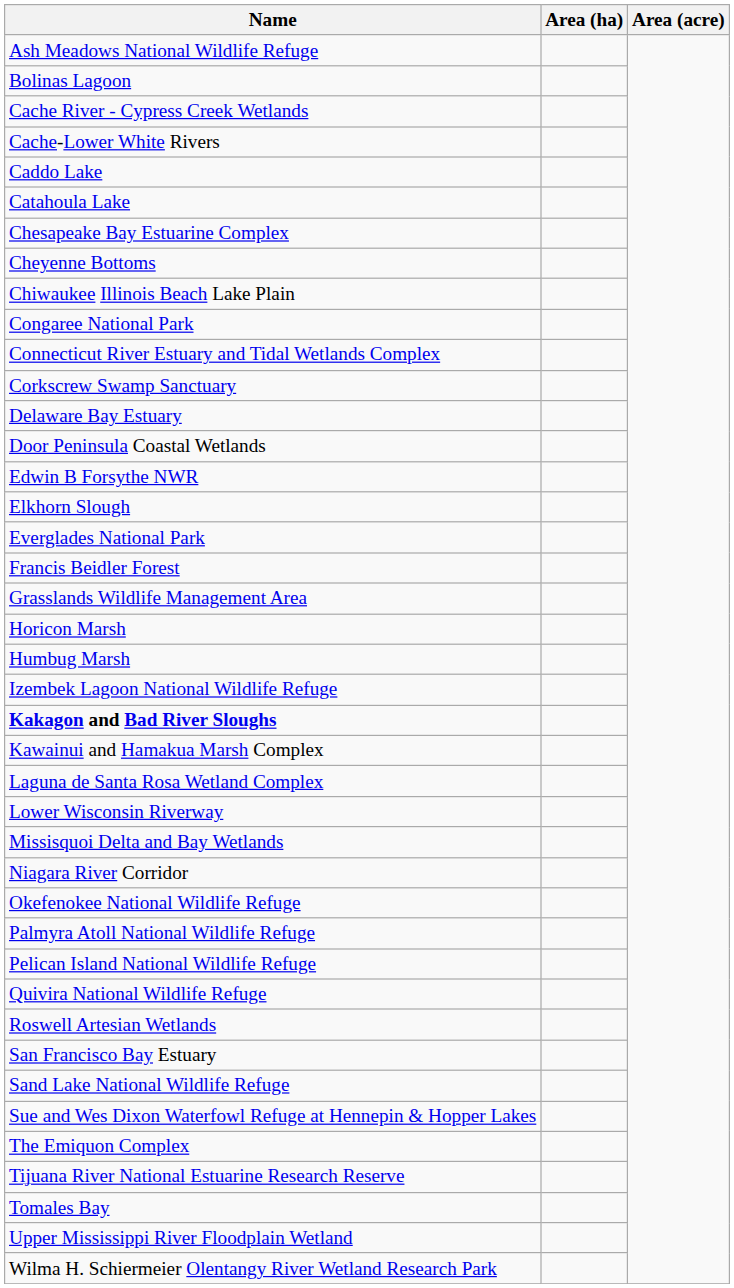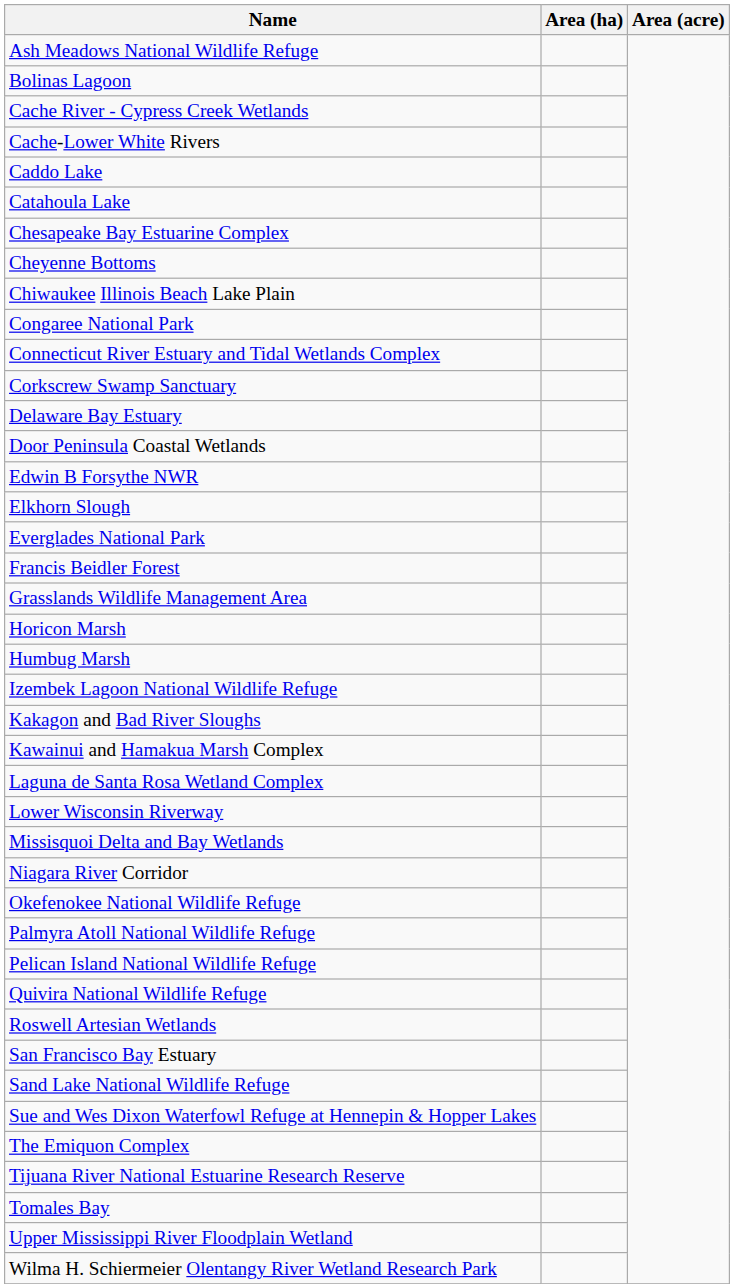(143, 720) bold -> (135, 720) normal
